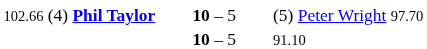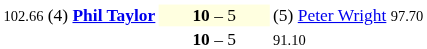(214, 15) no background -> (214, 15) lightyellow background
